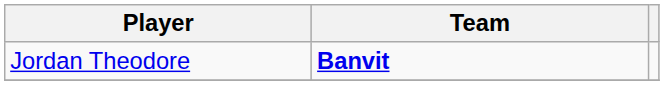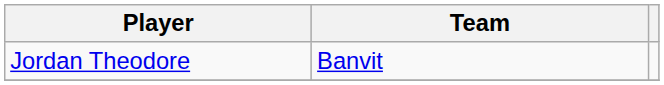(353, 60) bold -> (350, 60) normal
